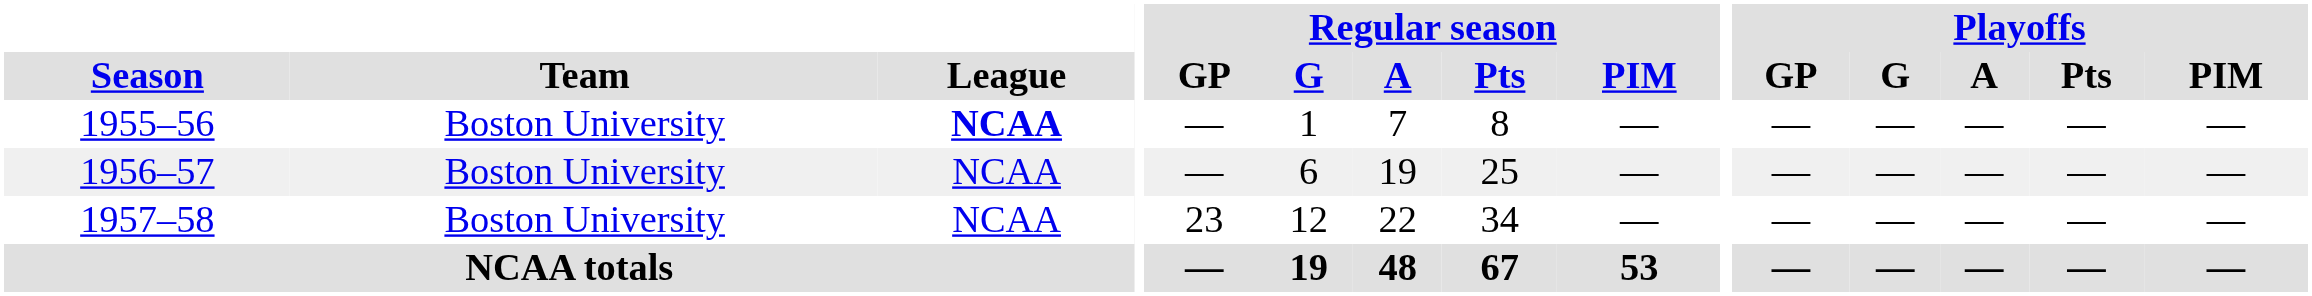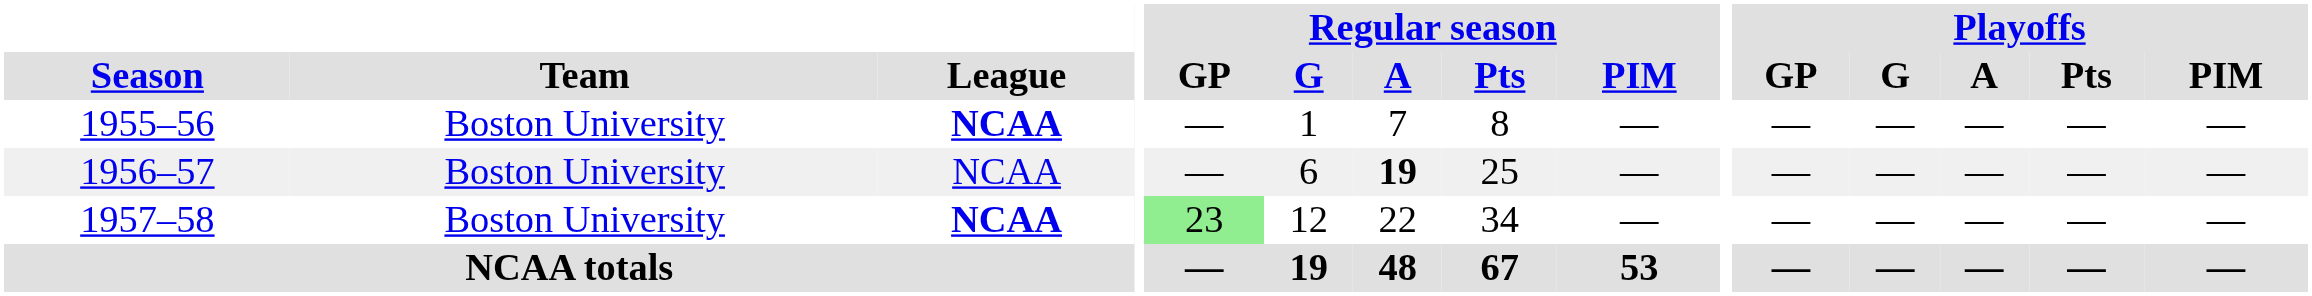(1398, 171) normal -> (1398, 171) bold
(1007, 219) normal -> (1007, 219) bold
(1204, 219) no background -> (1204, 219) lightgreen background
